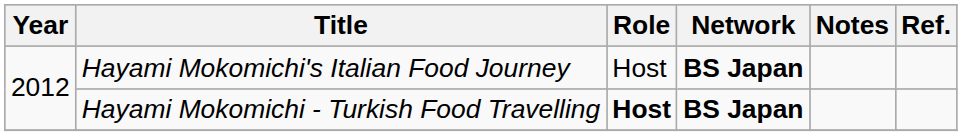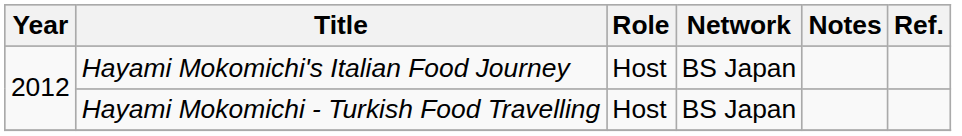(743, 67) bold -> (739, 67) normal
(642, 109) bold -> (639, 109) normal
(743, 109) bold -> (739, 109) normal
